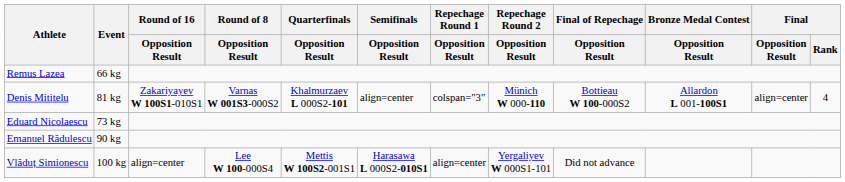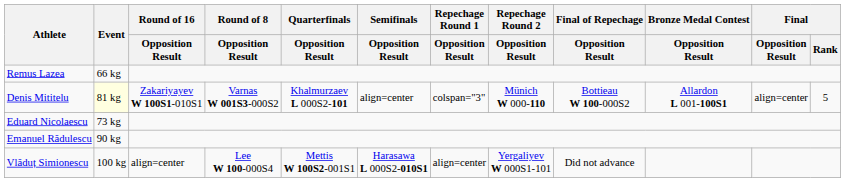(109, 97) no background -> (109, 97) lightyellow background
(825, 97) 4 -> (825, 97) 5
